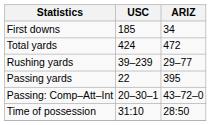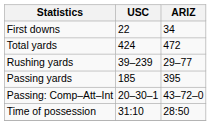(127, 29) 185 -> (124, 29) 22
(124, 79) 22 -> (127, 79) 185
